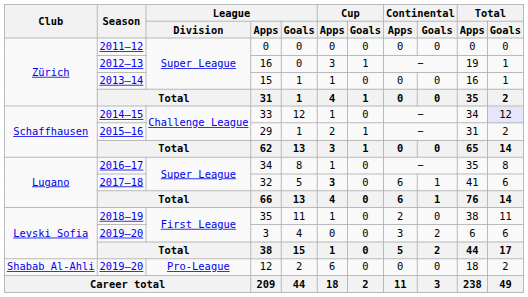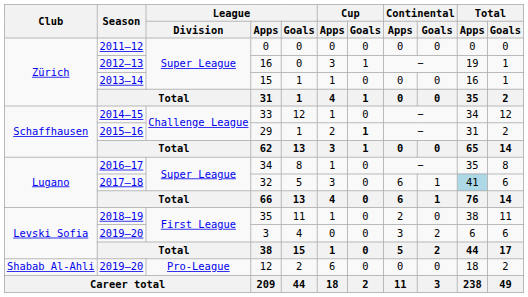(505, 115) lavender background -> (505, 115) no background
(365, 132) normal -> (365, 132) bold
(332, 182) bold -> (332, 182) normal
(472, 182) no background -> (472, 182) lightblue background
